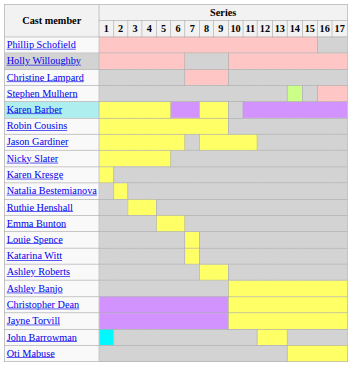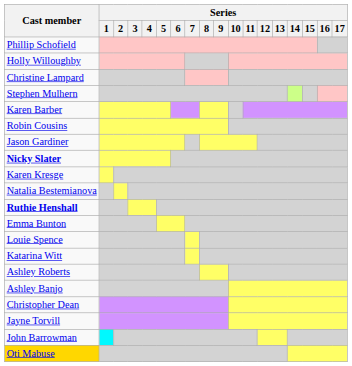(44, 61) lightgrey background -> (44, 61) no background
(34, 110) paleturquoise background -> (34, 110) no background
(32, 158) normal -> (34, 158) bold
(40, 207) normal -> (42, 207) bold
(31, 353) no background -> (31, 353) gold background
